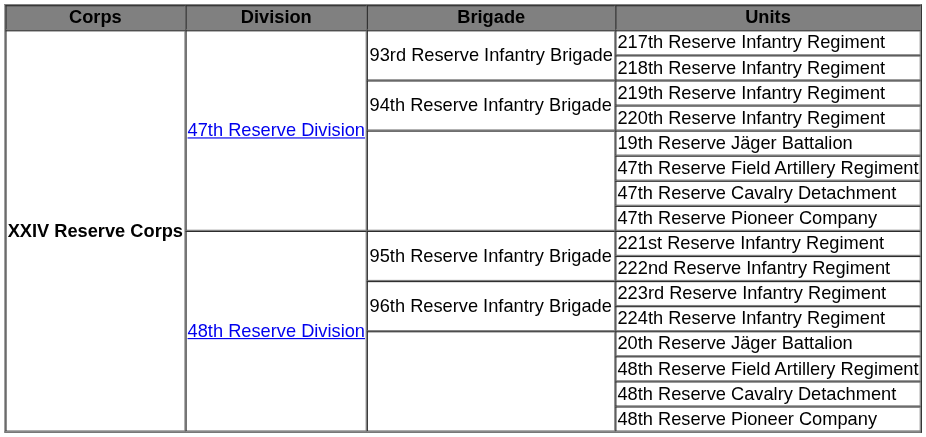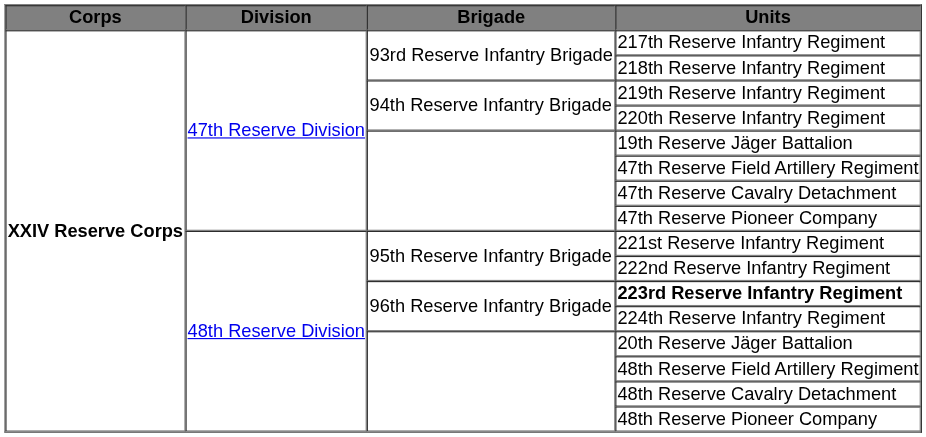(752, 293) normal -> (760, 293) bold
